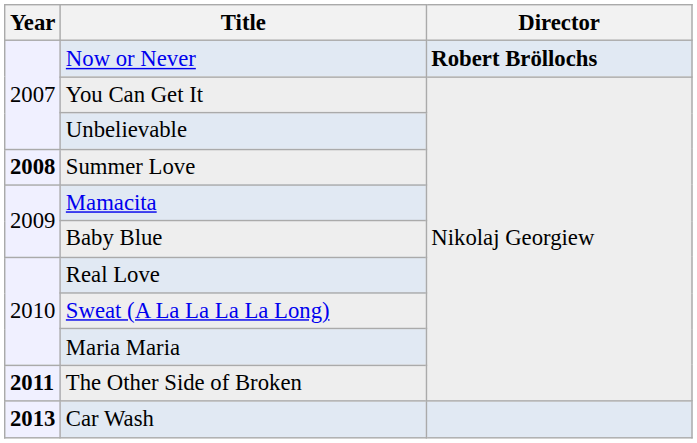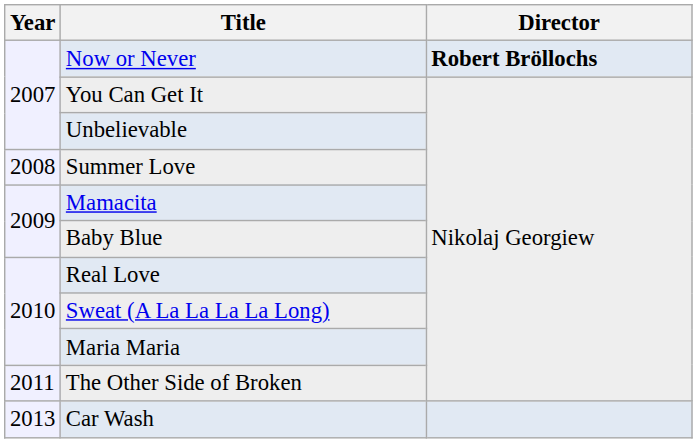(33, 166) bold -> (33, 166) normal
(32, 382) bold -> (32, 382) normal
(33, 418) bold -> (33, 418) normal
